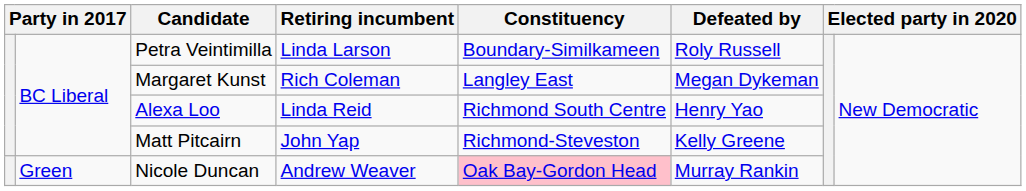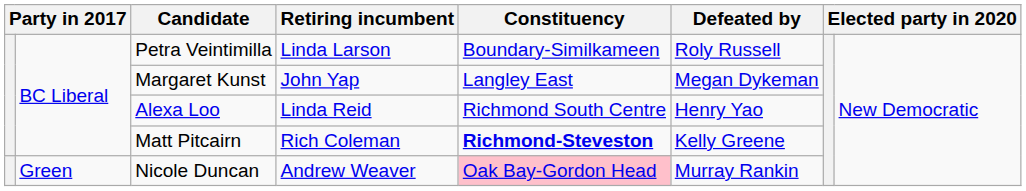(340, 79) Rich Coleman -> (320, 79) John Yap
(320, 140) John Yap -> (340, 140) Rich Coleman
(551, 140) normal -> (558, 140) bold
